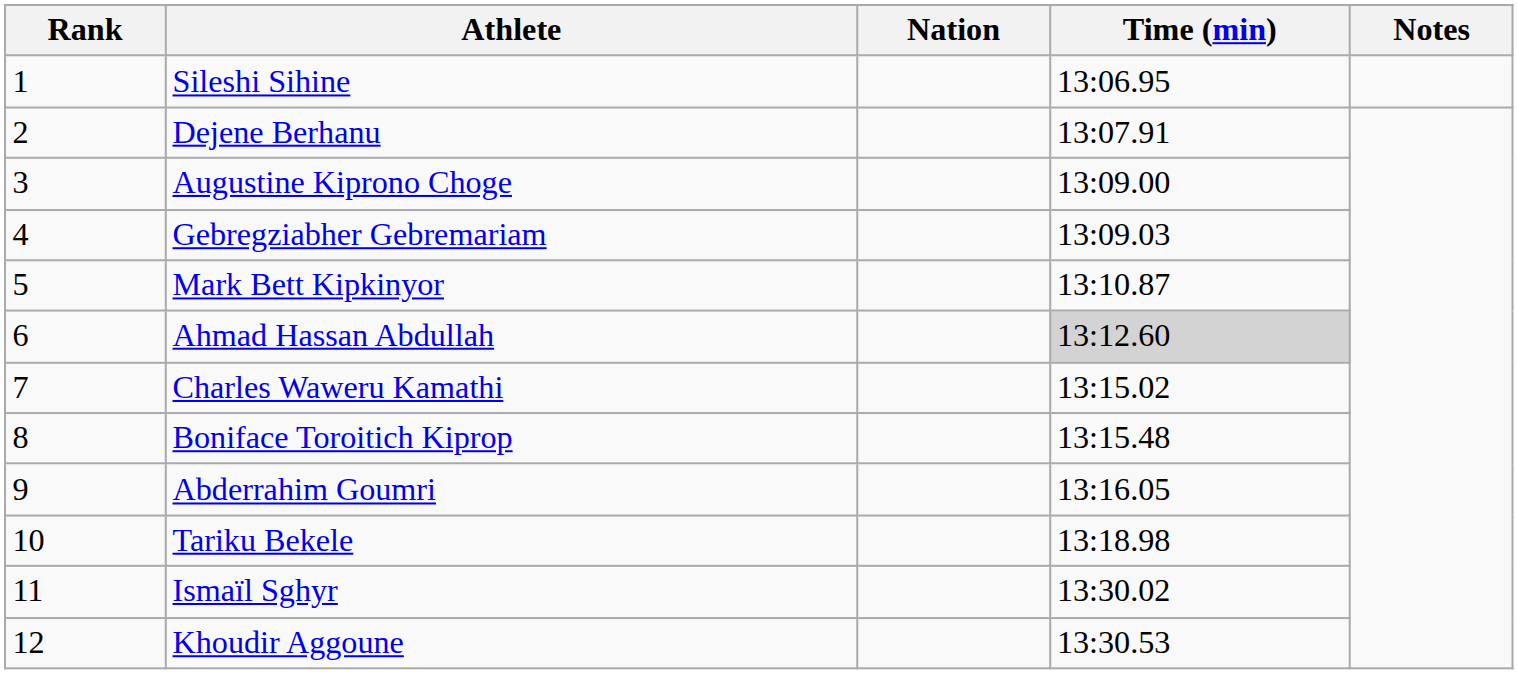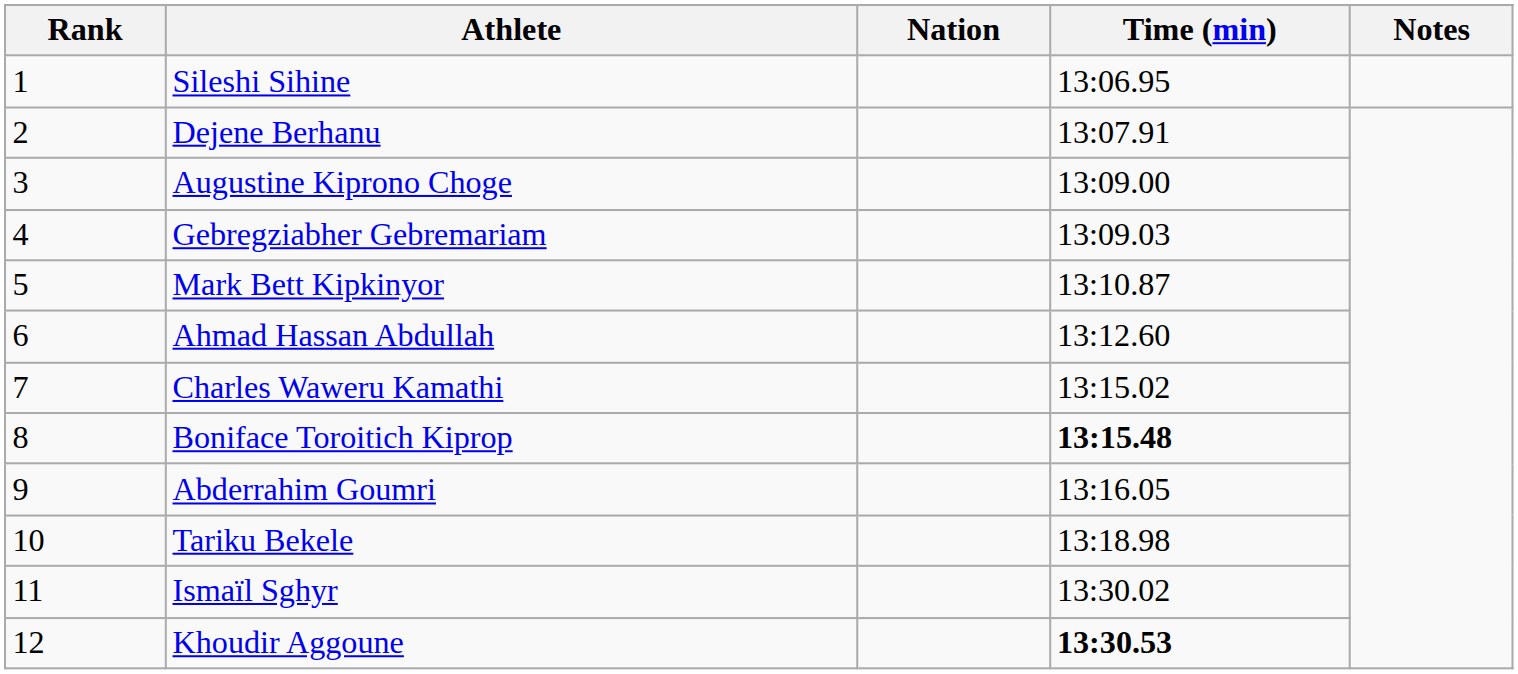(1114, 336) lightgrey background -> (1114, 336) no background
(1114, 438) normal -> (1115, 438) bold
(1114, 642) normal -> (1115, 642) bold
